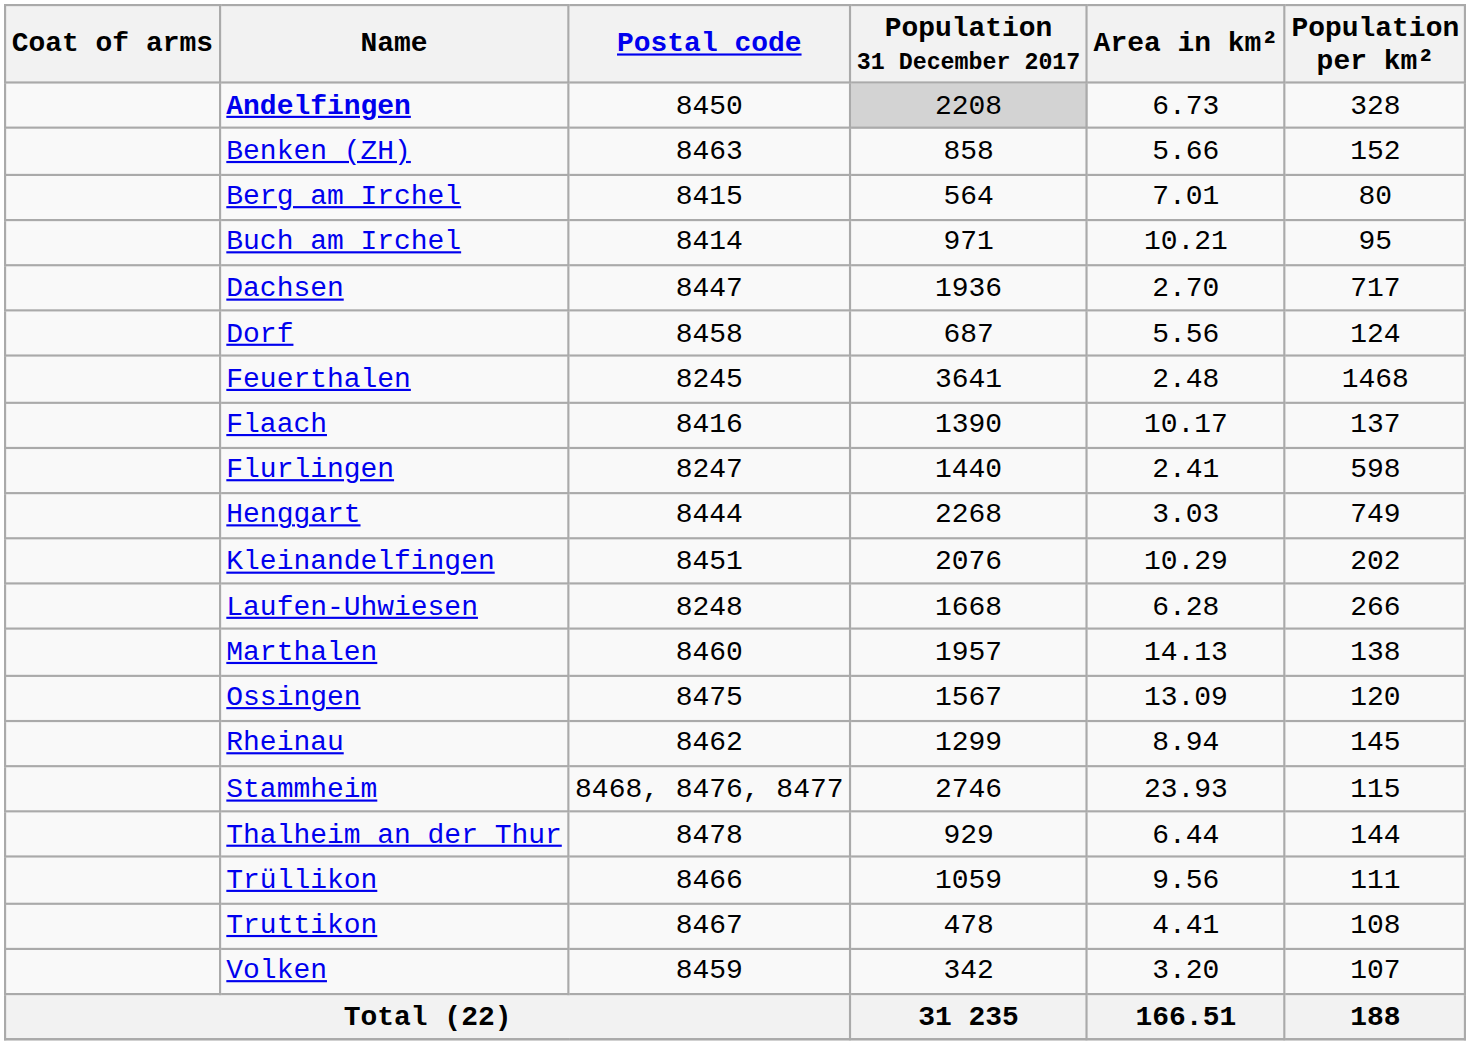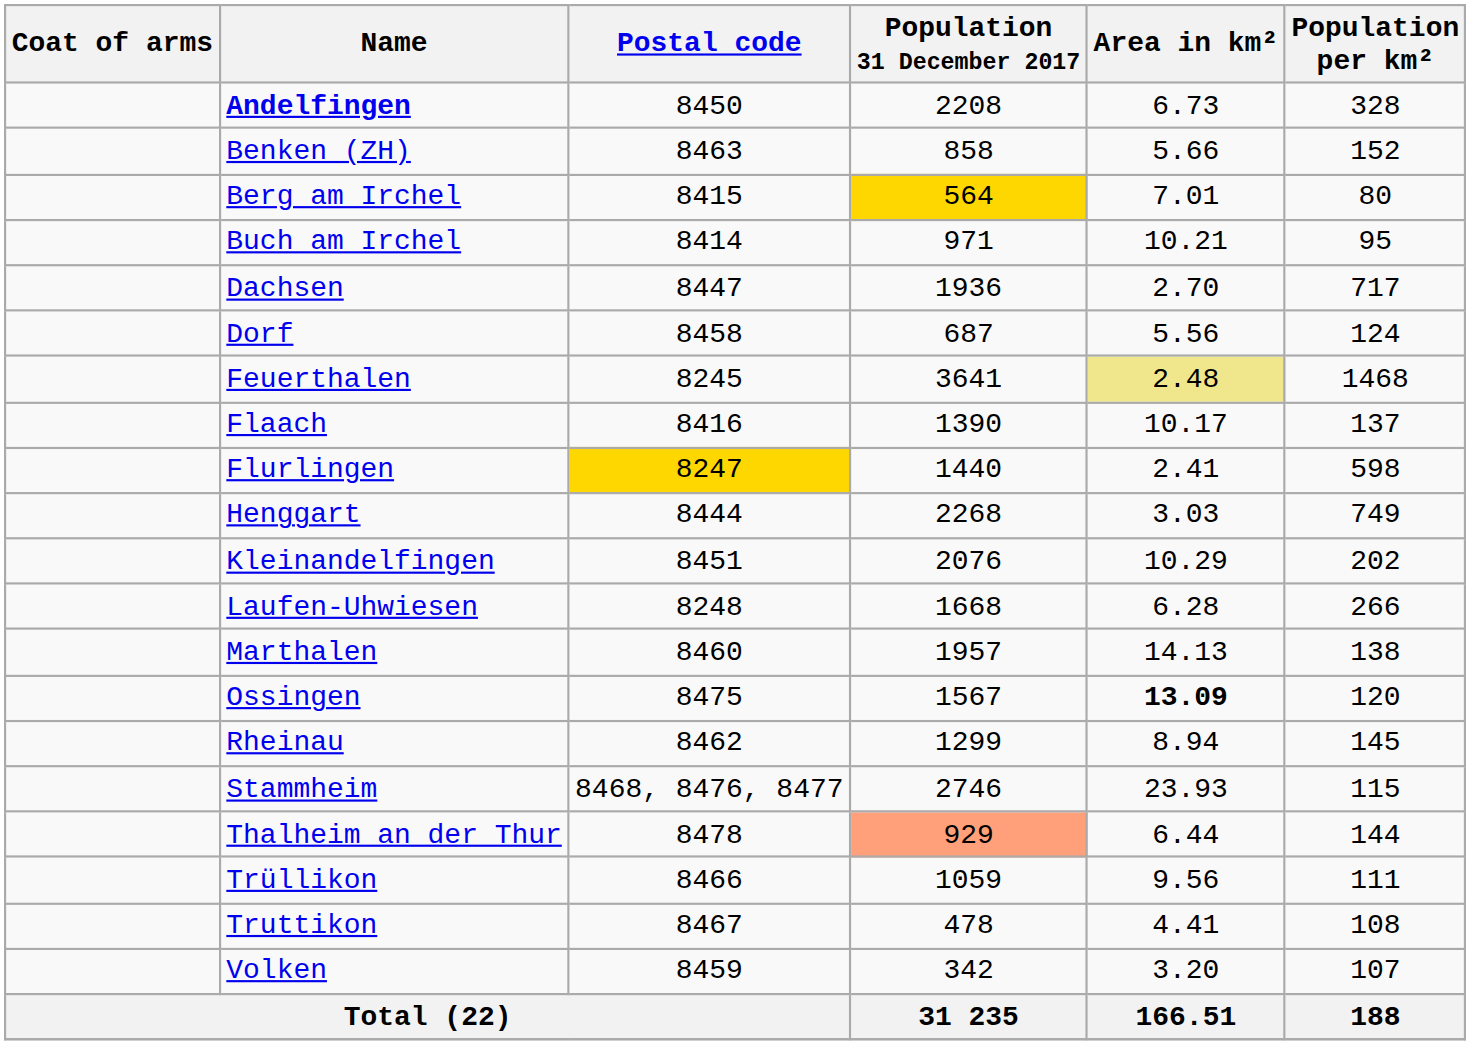(969, 106) lightgrey background -> (969, 106) no background
(969, 197) no background -> (969, 197) gold background
(1186, 379) no background -> (1186, 379) khaki background
(709, 470) no background -> (709, 470) gold background
(1186, 698) normal -> (1186, 698) bold
(969, 835) no background -> (969, 835) lightsalmon background
